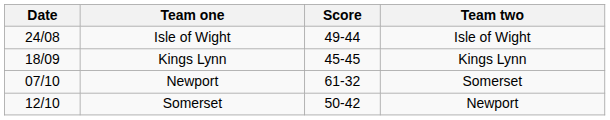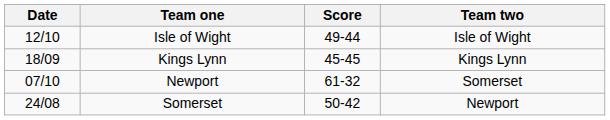(42, 37) 24/08 -> (42, 37) 12/10
(42, 103) 12/10 -> (42, 103) 24/08
